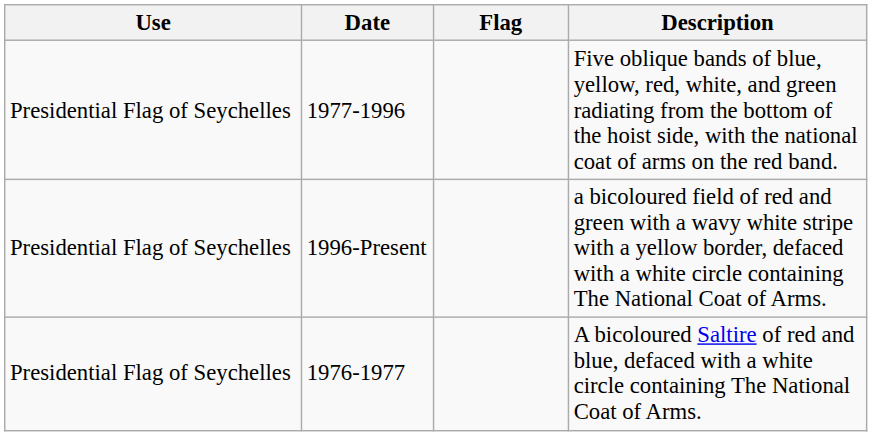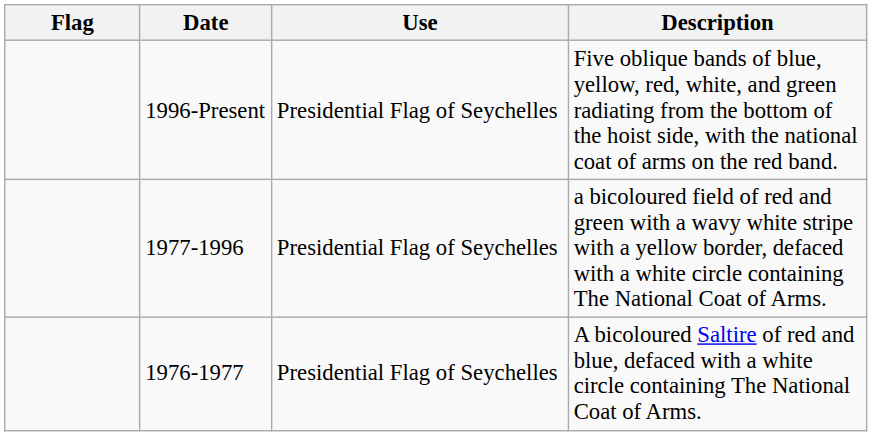columns swapped: (501, 22) <-> (153, 22)
(356, 109) 1977-1996 -> (205, 109) 1996-Present
(367, 247) 1996-Present -> (194, 247) 1977-1996
